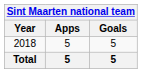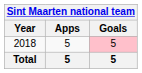(113, 44) no background -> (113, 44) pink background
